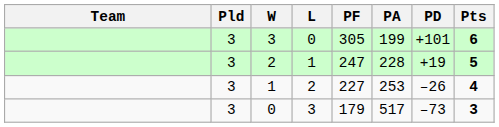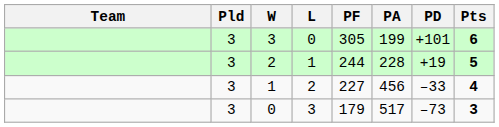(352, 63) 247 -> (352, 63) 244
(392, 87) 253 -> (392, 87) 456
(433, 87) –26 -> (433, 87) –33
